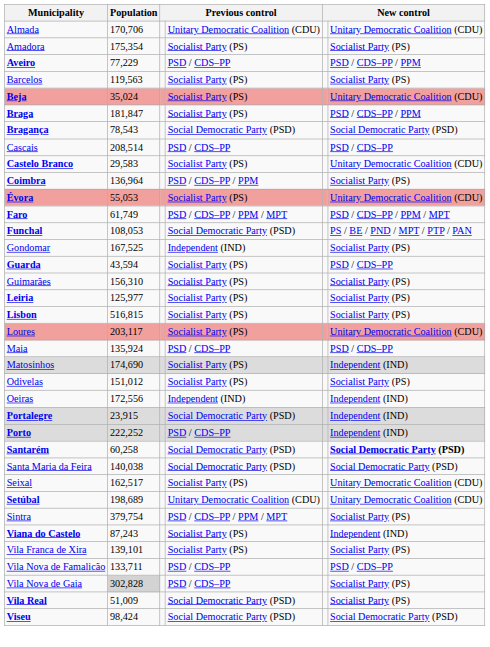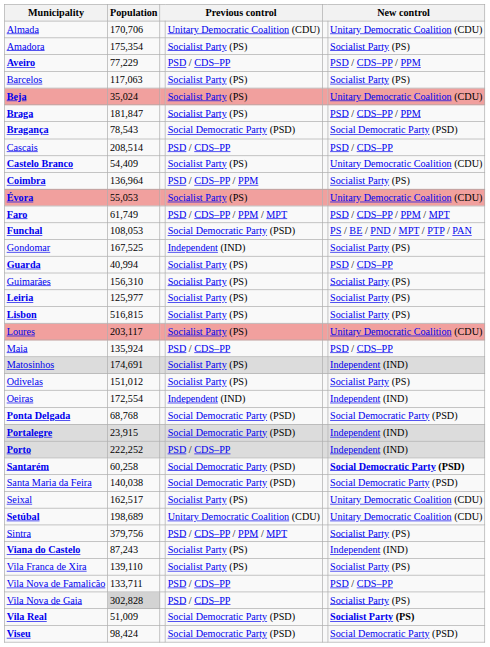(126, 80) 119,563 -> (126, 80) 117,063
(124, 164) 29,583 -> (124, 164) 54,409
(124, 264) 43,594 -> (124, 264) 40,994
(127, 365) 174,690 -> (127, 365) 174,691
(127, 399) 172,556 -> (127, 399) 172,554
+ row: (38, 416)
(127, 516) 379,754 -> (127, 533) 379,756
(127, 550) 139,101 -> (126, 567) 139,110
(370, 600) normal -> (372, 617) bold
